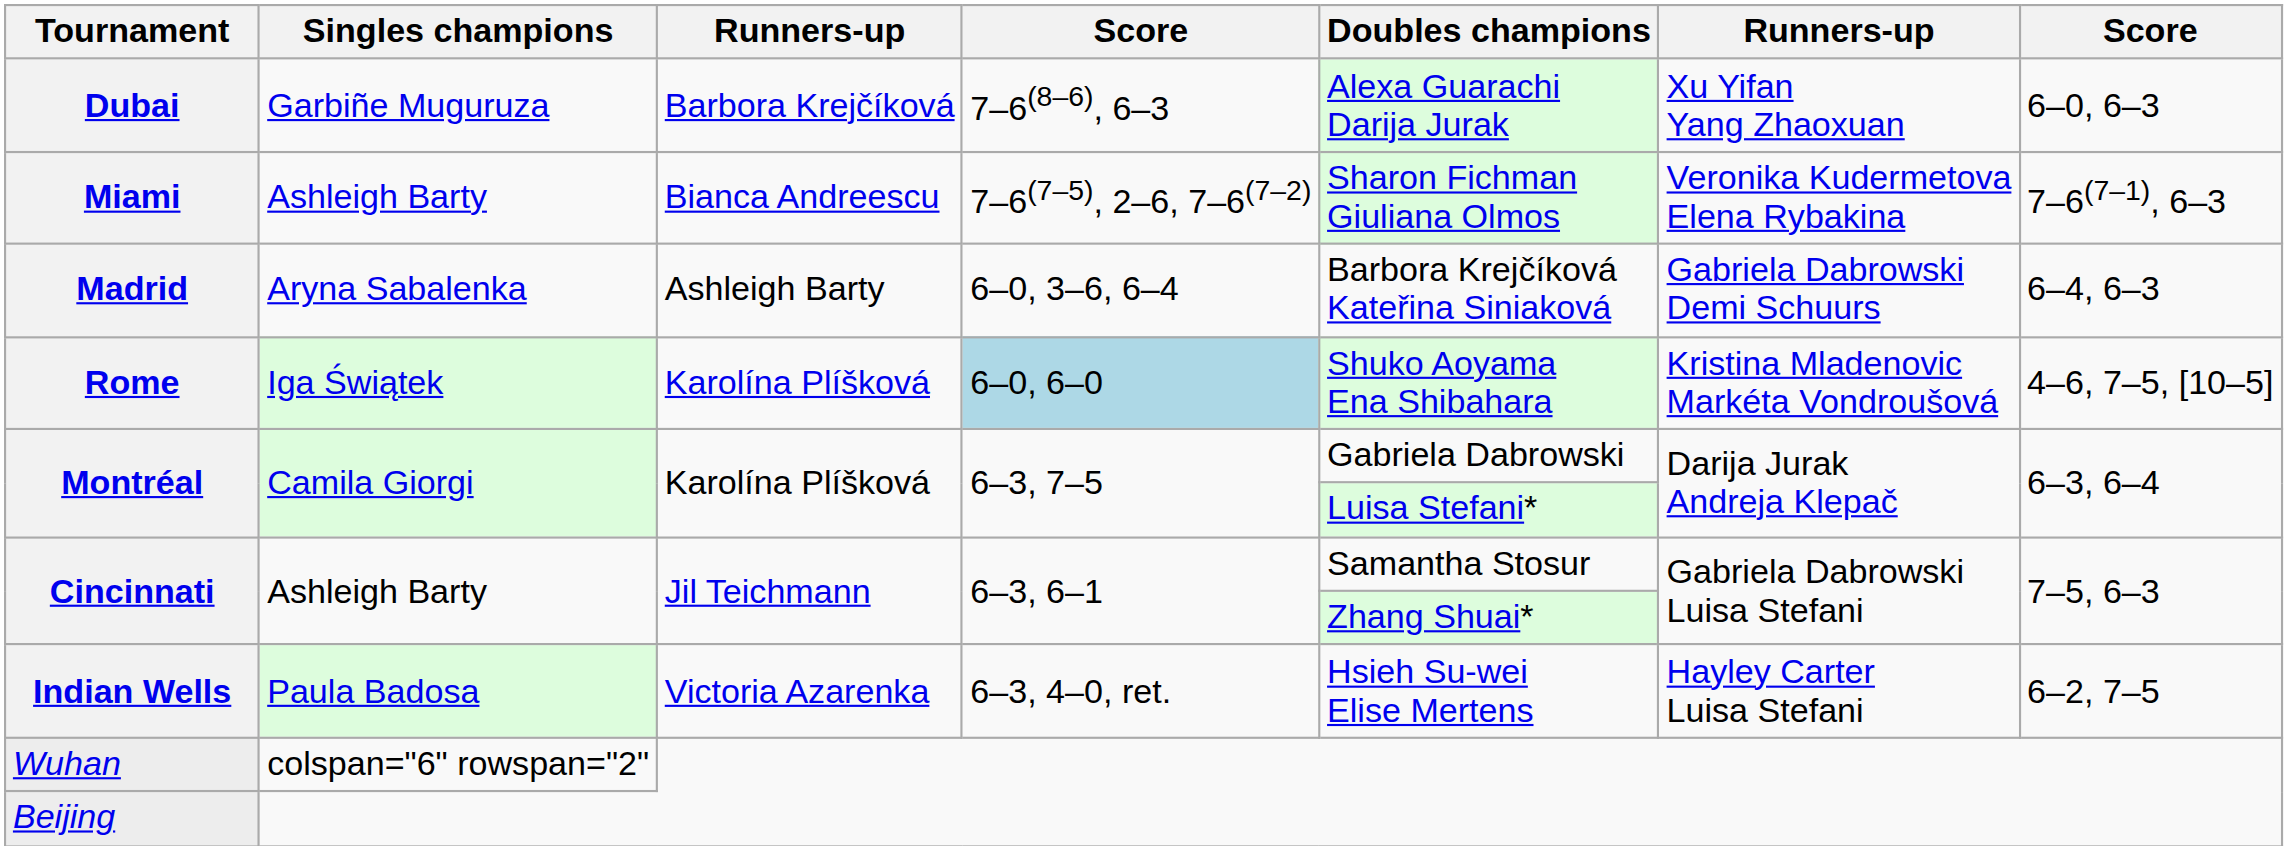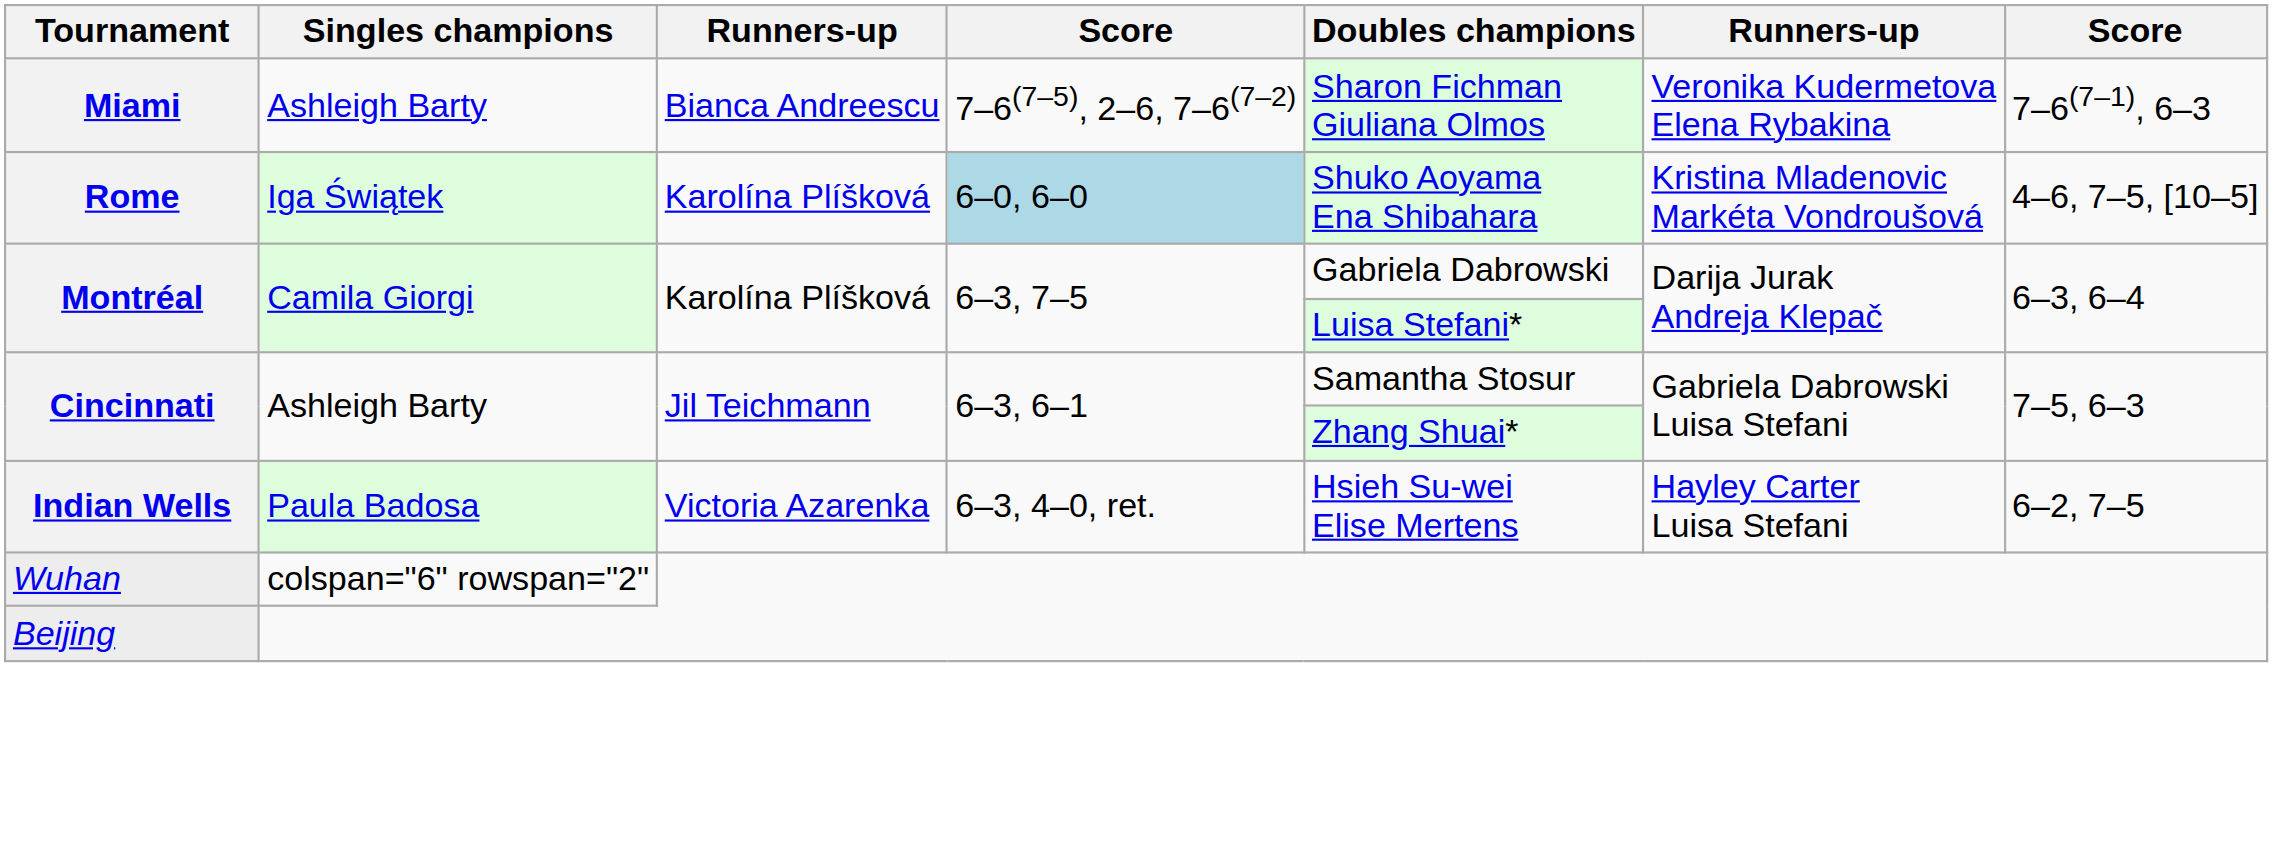- row: (132, 104)
- row: (132, 289)
